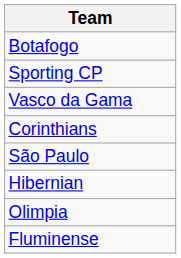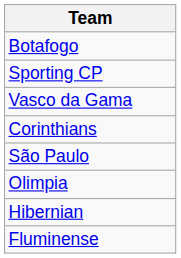(46, 184) Hibernian -> (38, 184) Olimpia
(38, 211) Olimpia -> (46, 211) Hibernian
